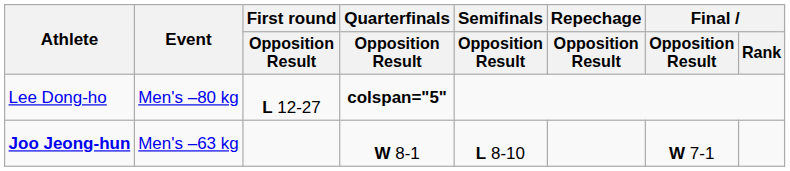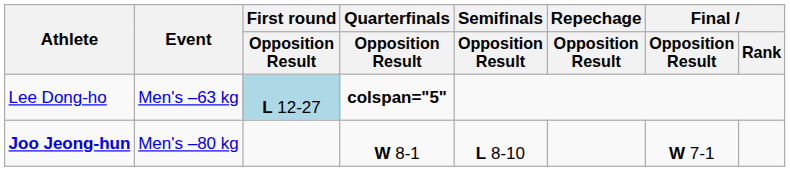(188, 98) Men's –80 kg -> (188, 98) Men's –63 kg
(291, 107) no background -> (291, 107) lightblue background
(188, 143) Men's –63 kg -> (188, 143) Men's –80 kg
